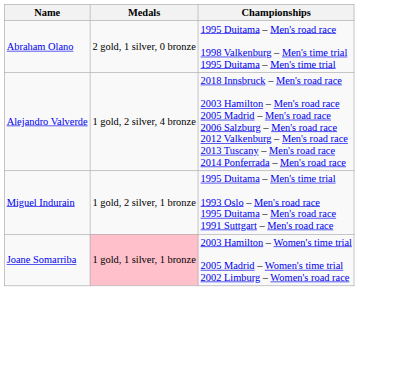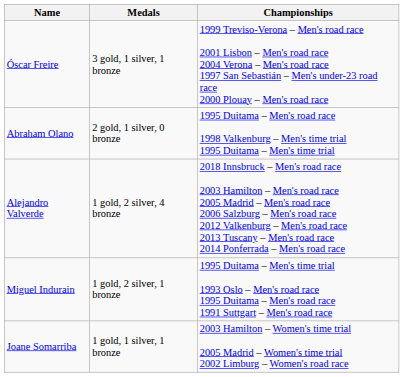+ row: (33, 64)
(144, 260) pink background -> (128, 346) no background
